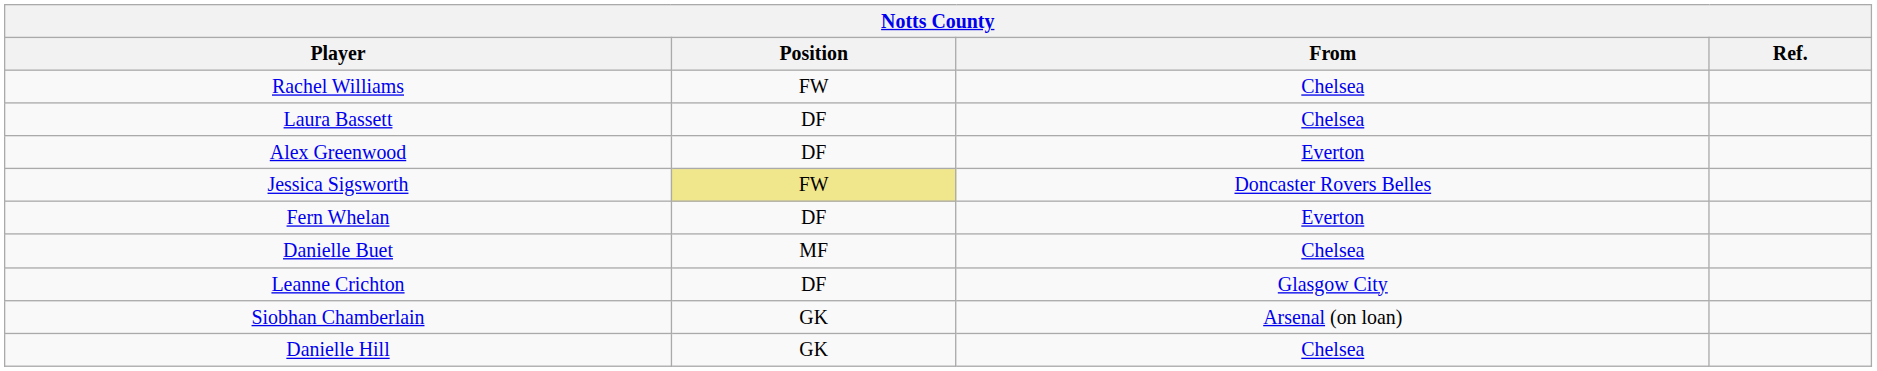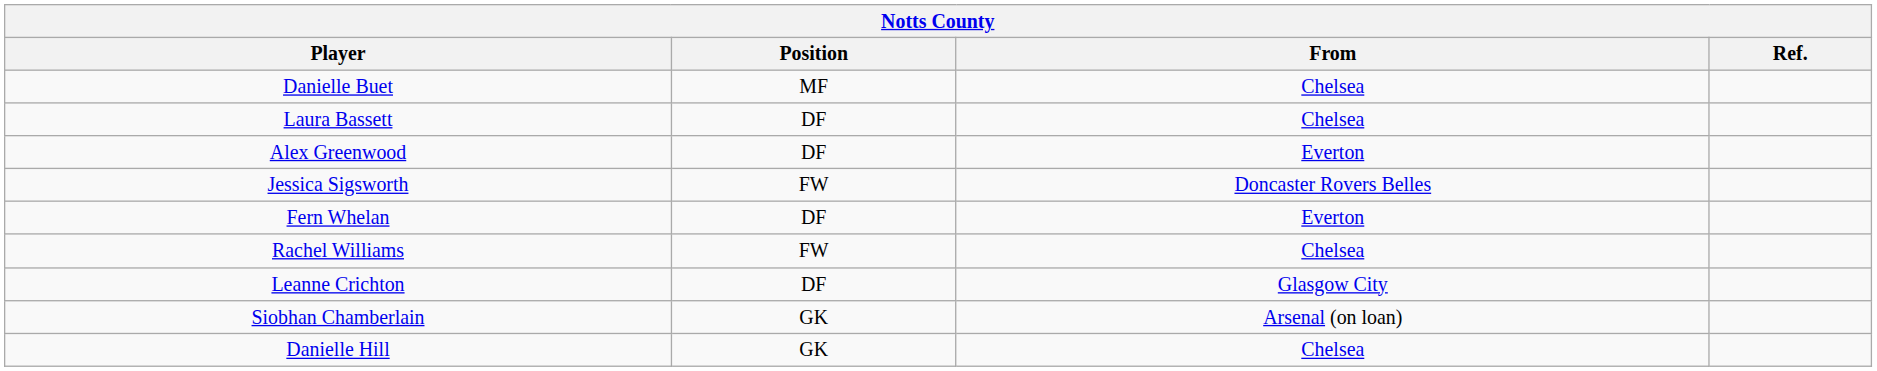rows swapped: (338, 86) <-> (338, 250)
(814, 185) khaki background -> (814, 185) no background
